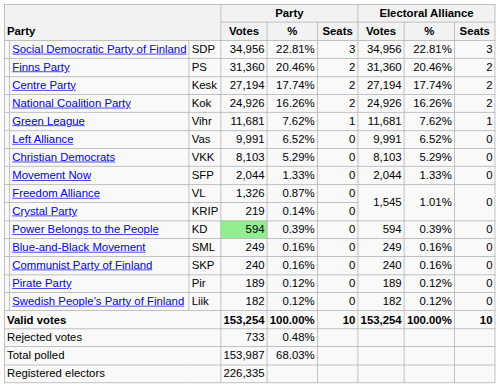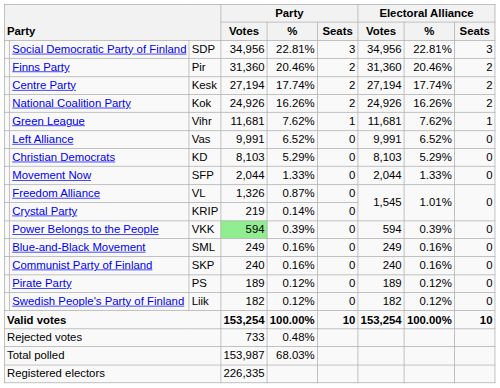(199, 67) PS -> (199, 67) Pir
(203, 157) VKK -> (200, 157) KD
(200, 229) KD -> (203, 229) VKK
(199, 283) Pir -> (199, 283) PS
